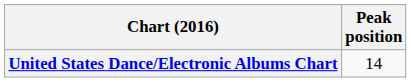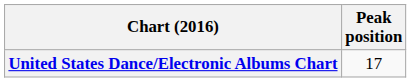(374, 63) 14 -> (374, 63) 17
